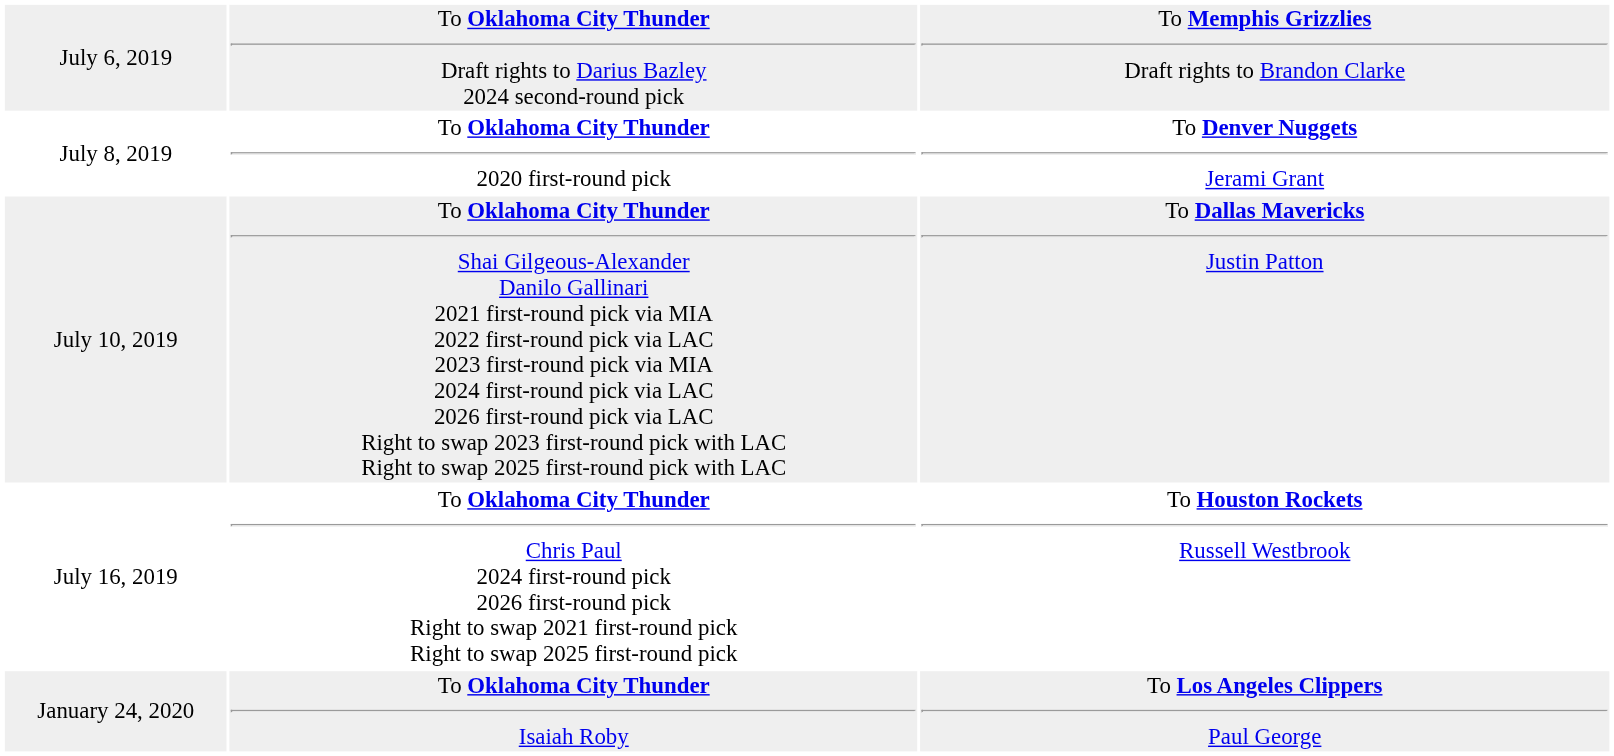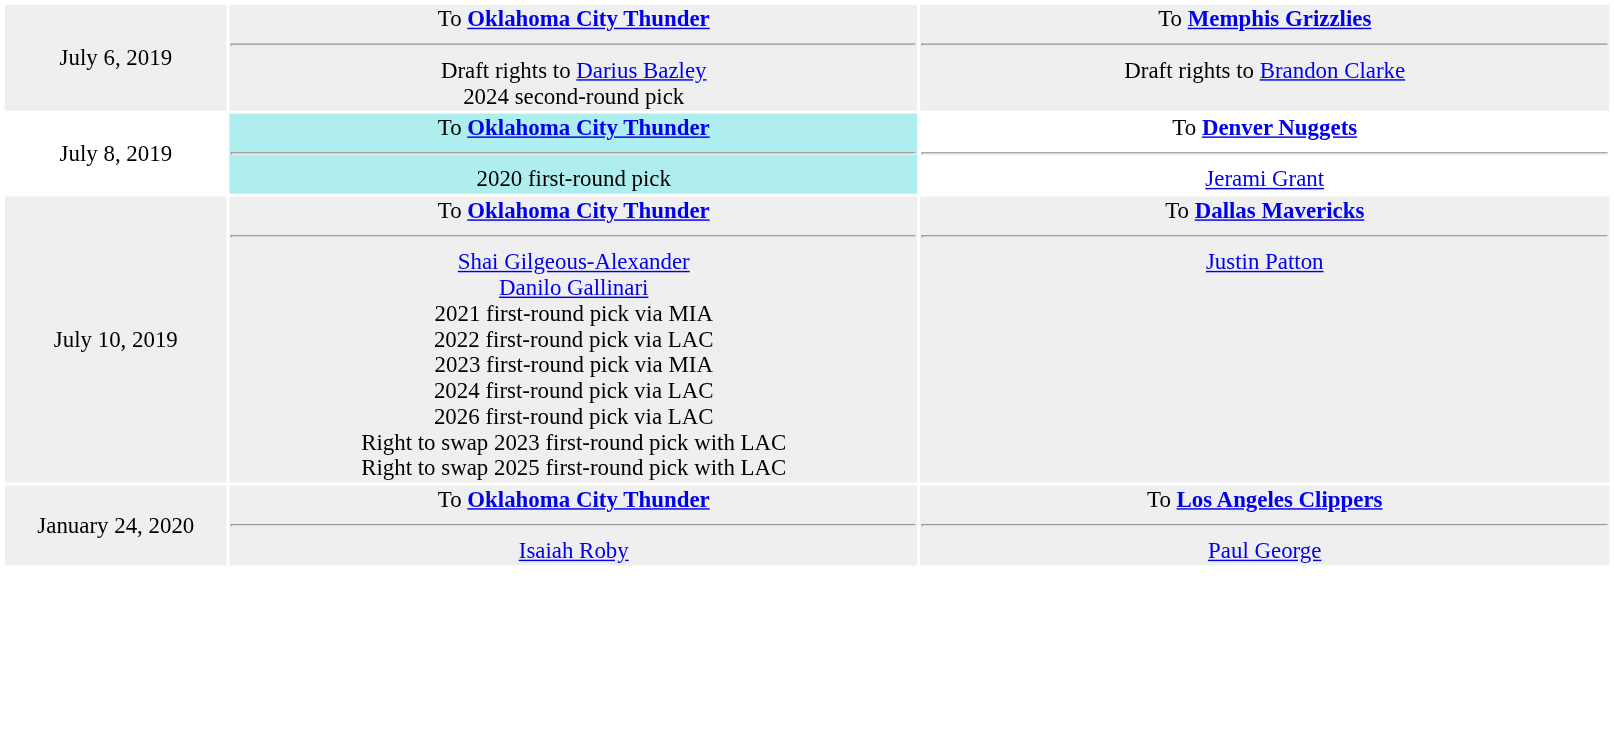(574, 153) no background -> (574, 153) paleturquoise background
- row: (116, 576)
